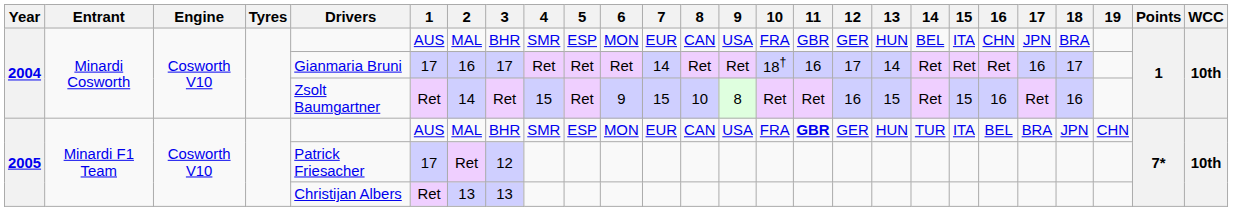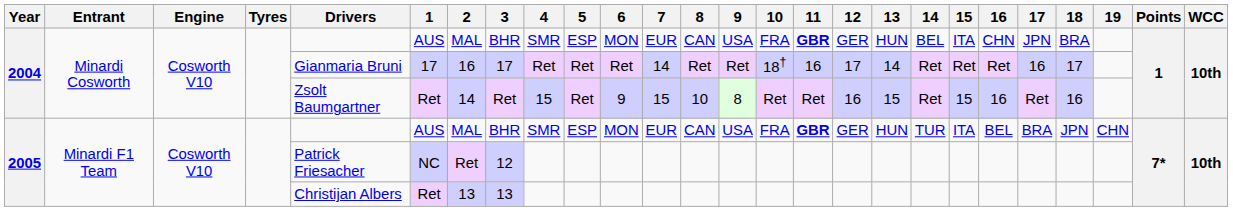(813, 40) normal -> (813, 40) bold
(429, 162) 17 -> (429, 162) NC
